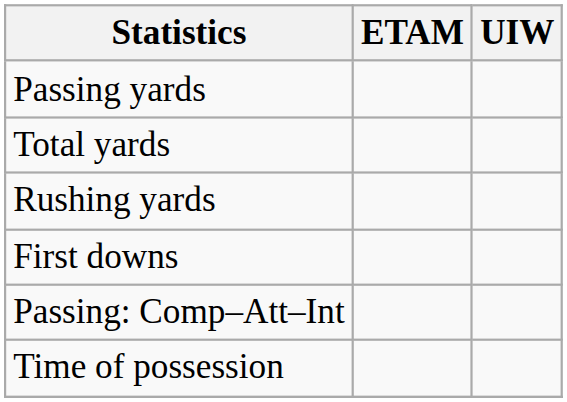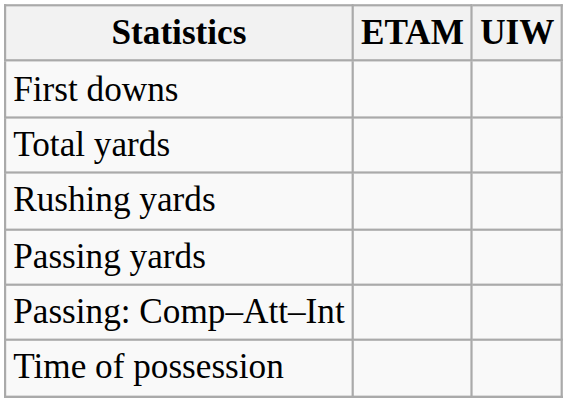rows swapped: (96, 255) <-> (110, 88)
